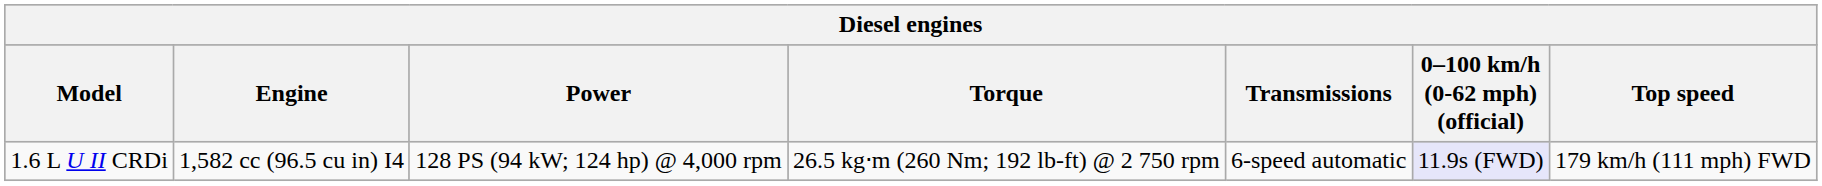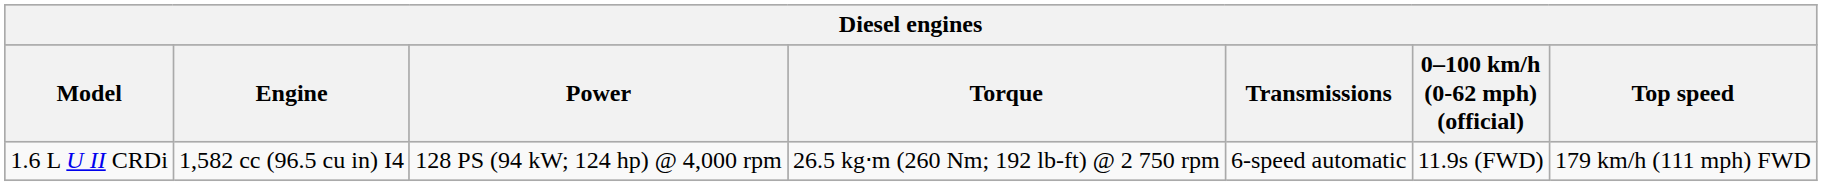(1481, 160) lavender background -> (1481, 160) no background
